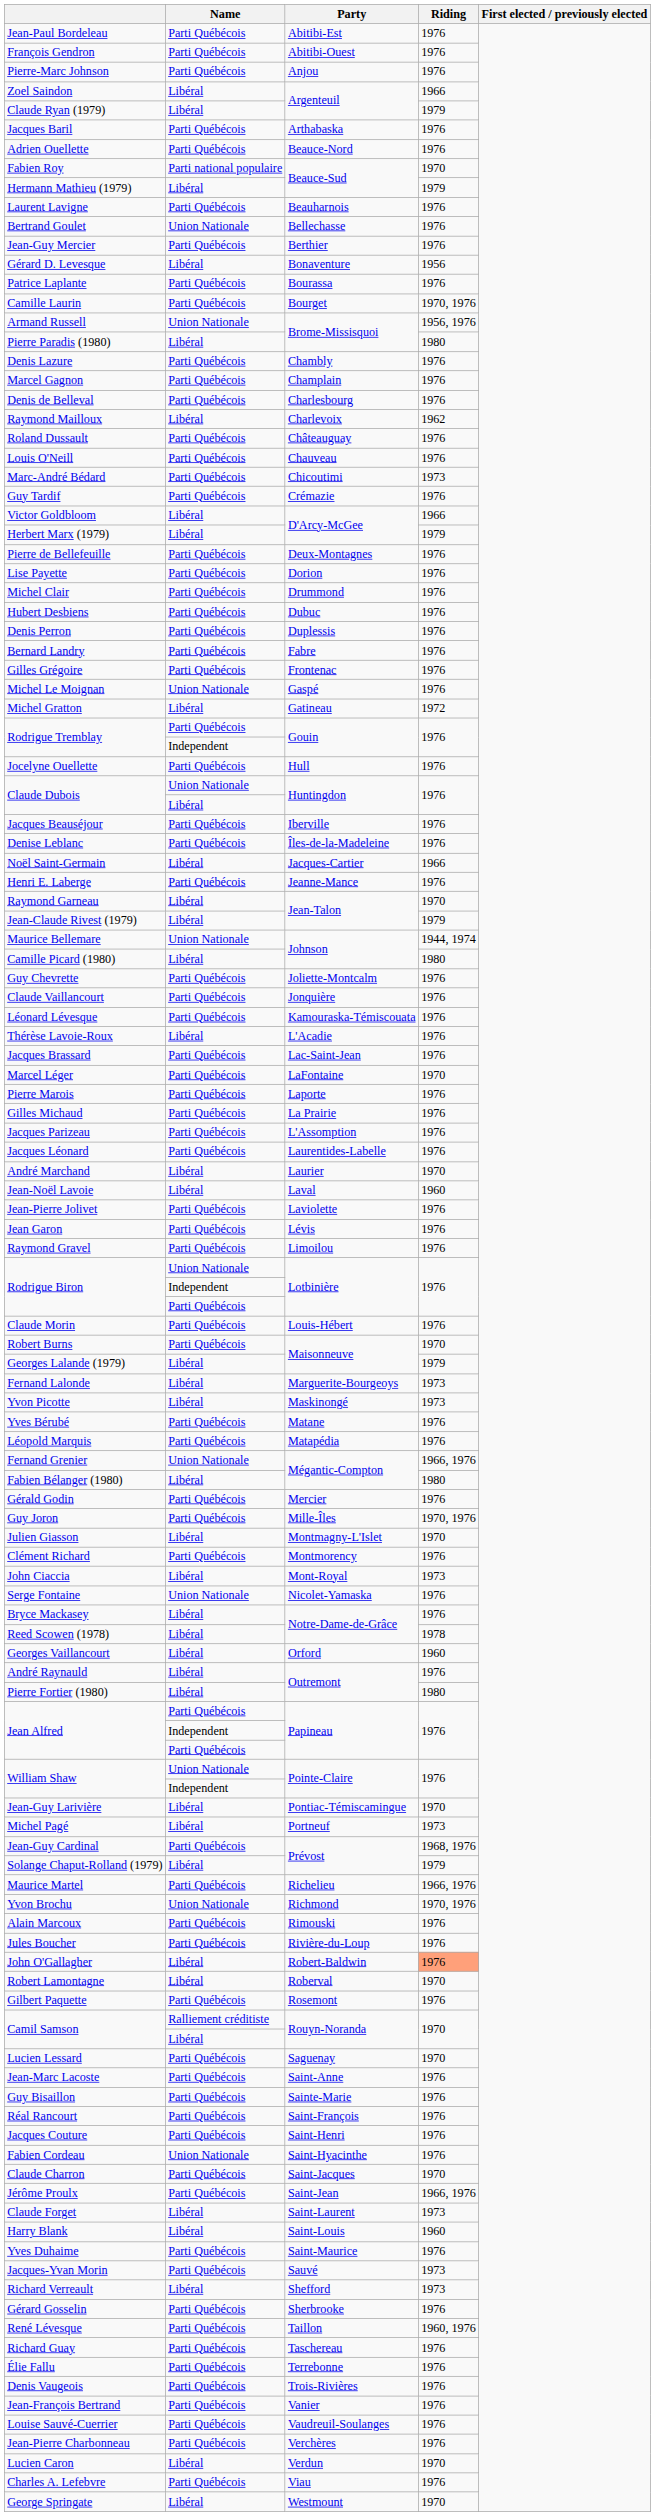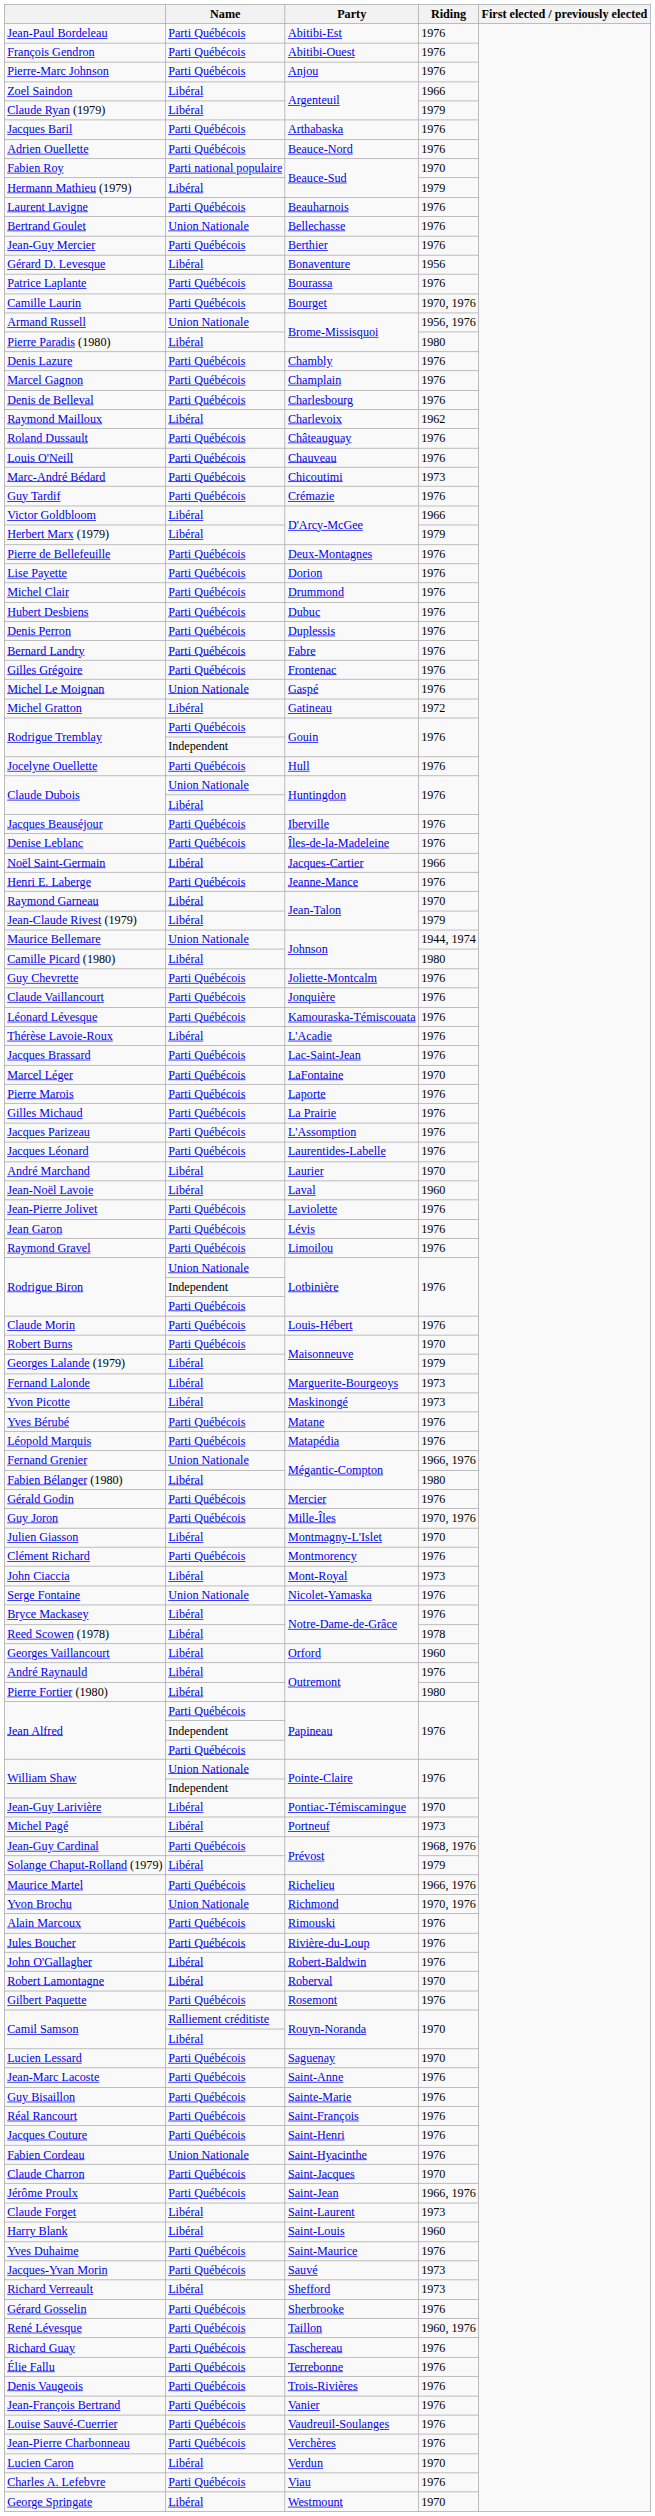(433, 1961) lightsalmon background -> (433, 1961) no background
